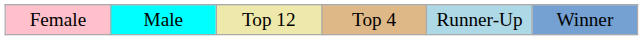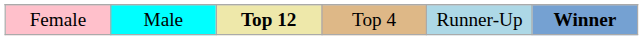(269, 19) normal -> (269, 19) bold
(585, 19) normal -> (585, 19) bold
